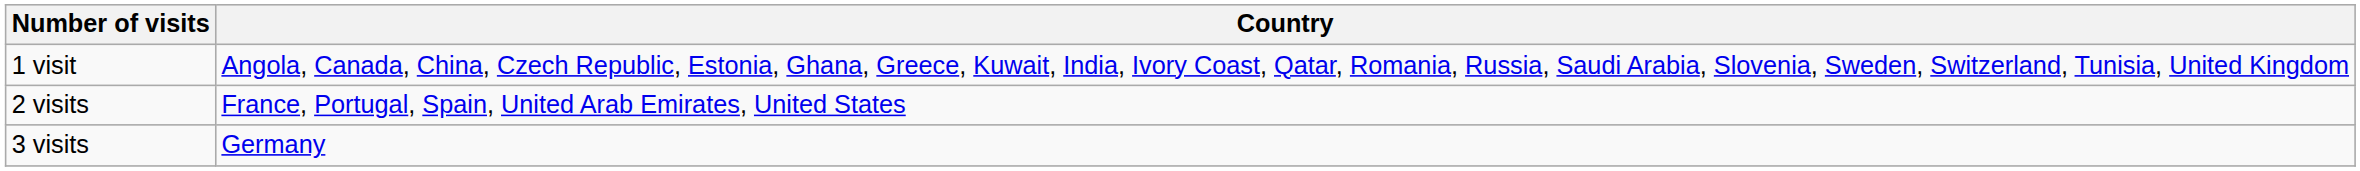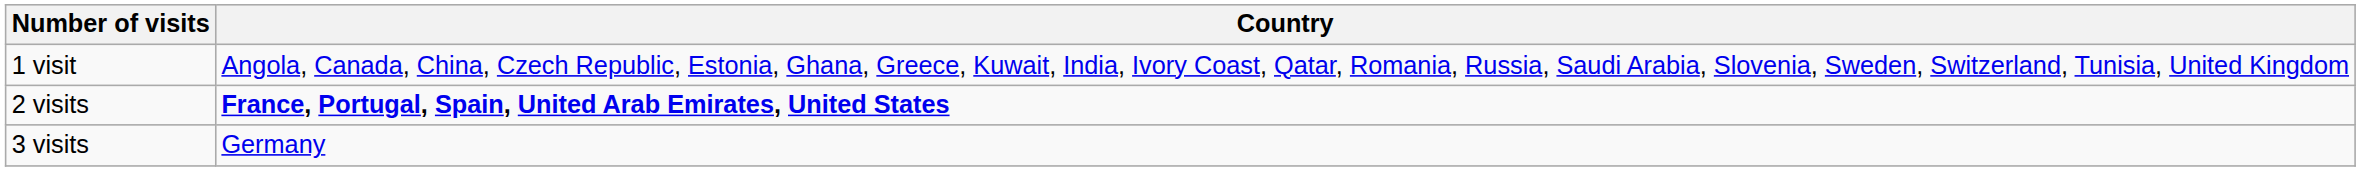(564, 104) normal -> (585, 104) bold
